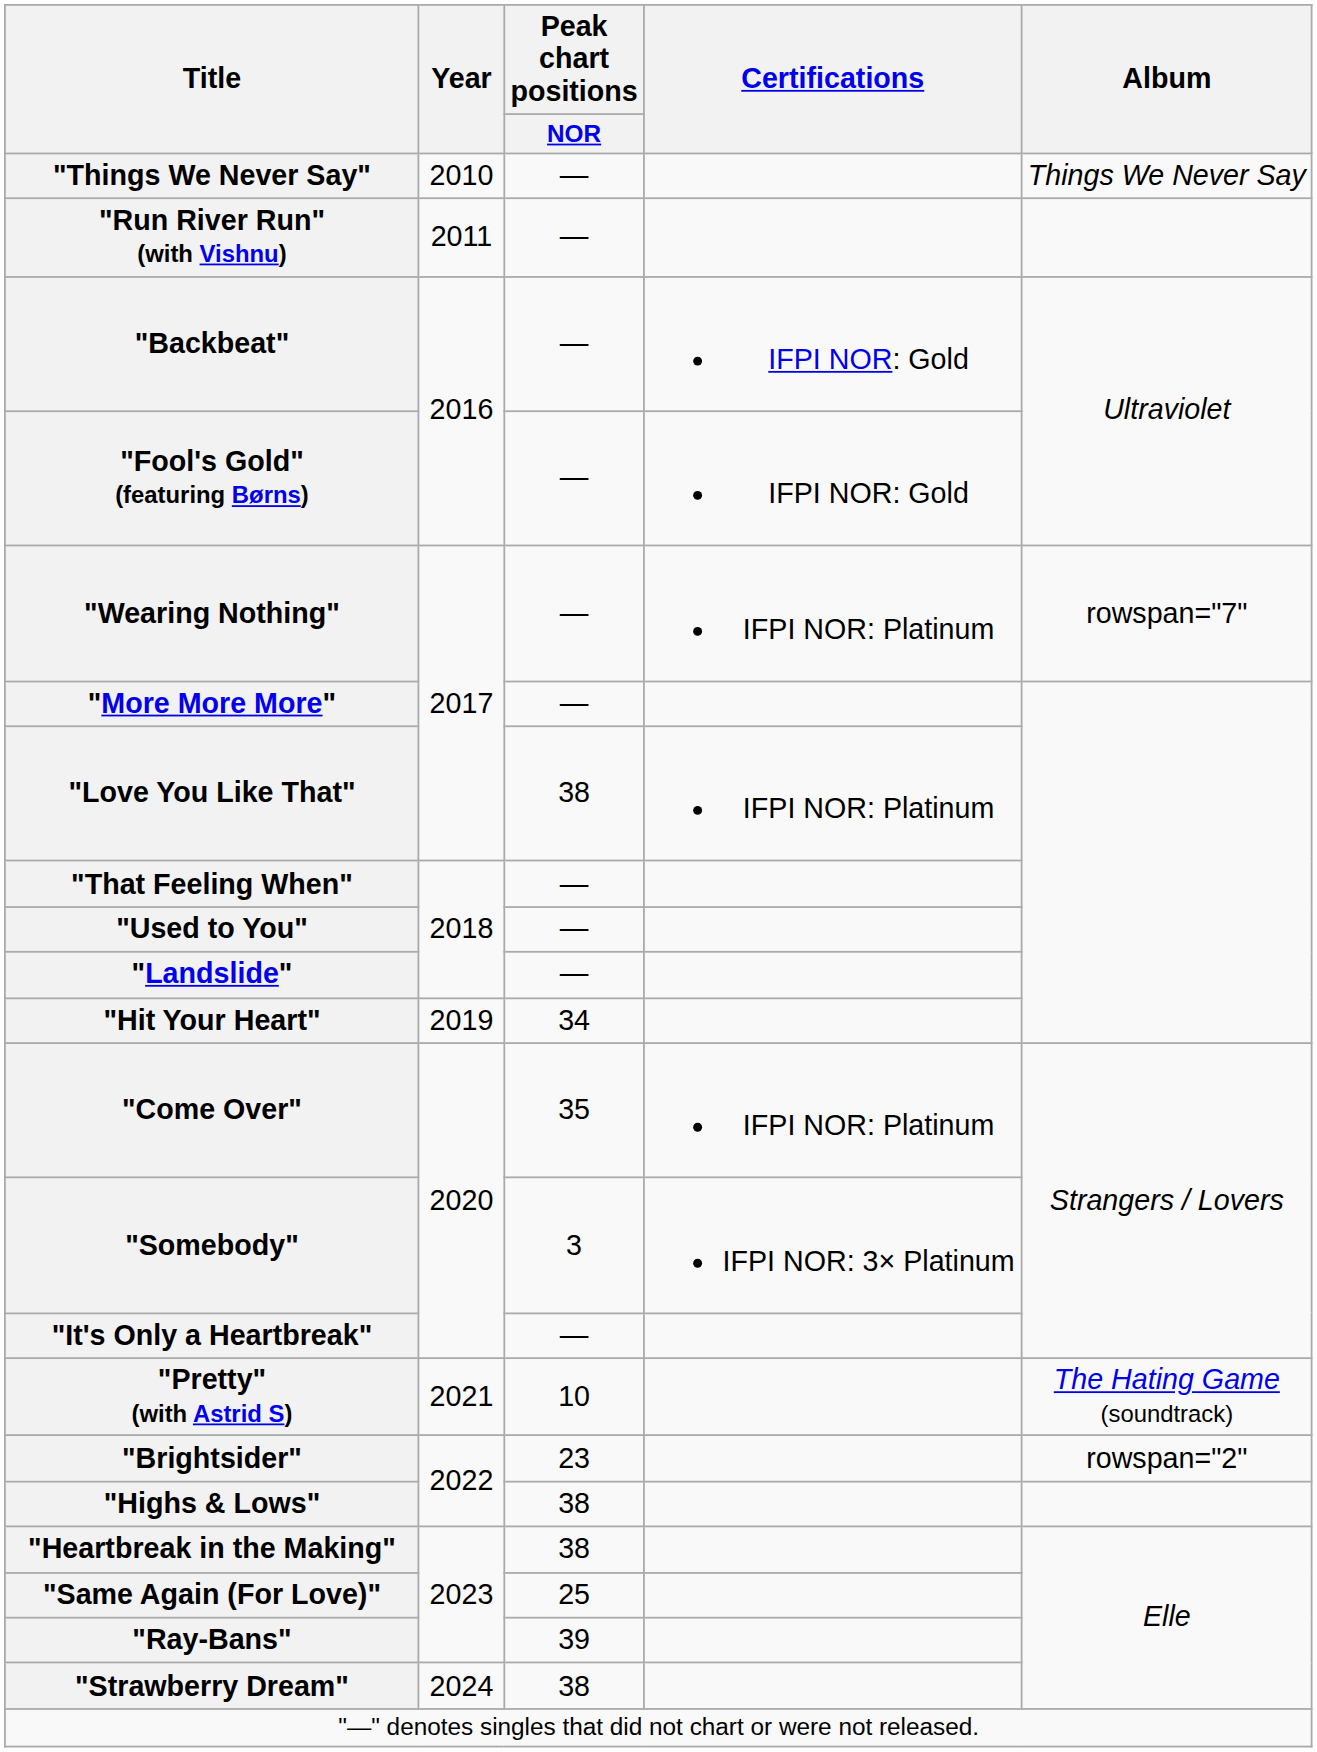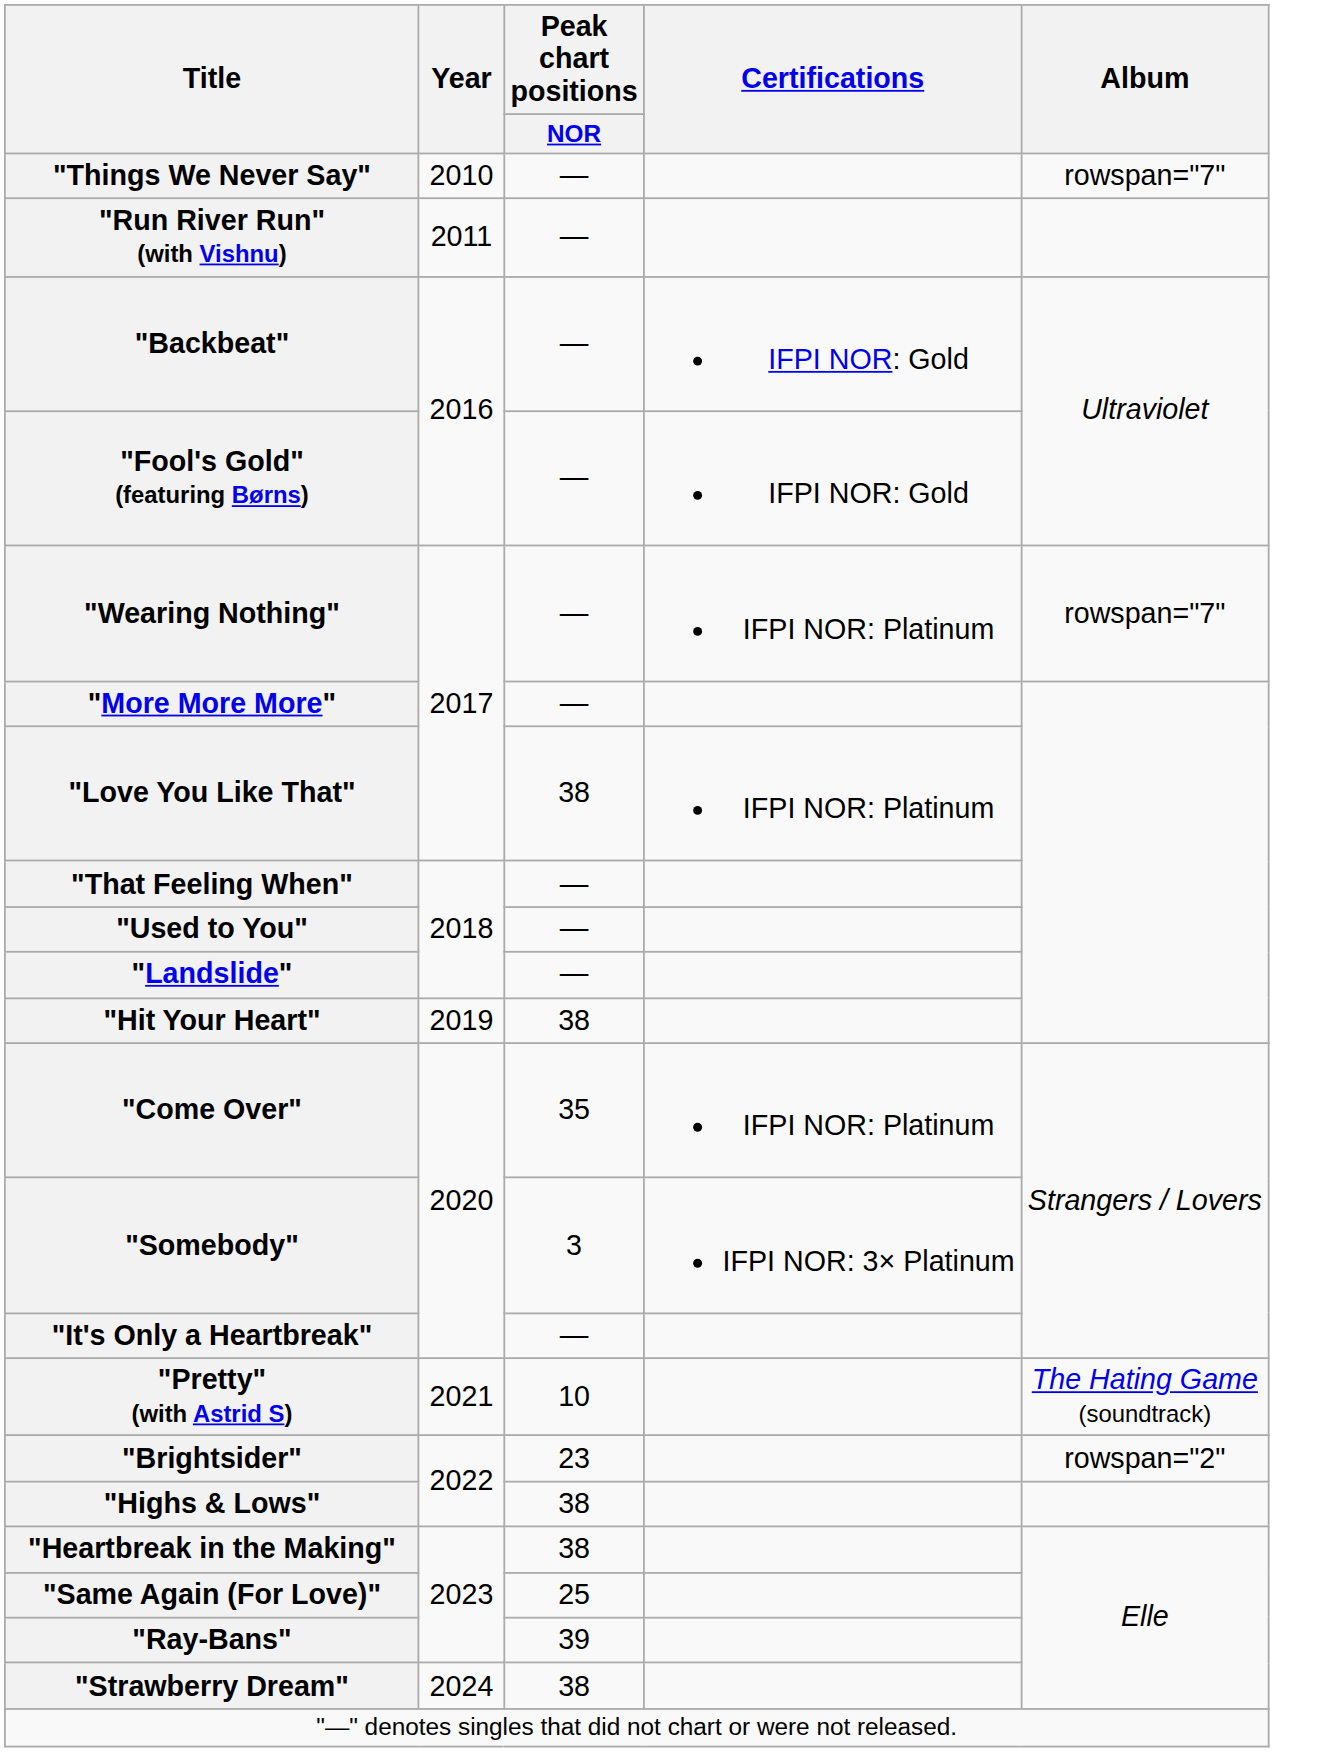(1167, 175) Things We Never Say -> (1145, 175) rowspan="7"
(574, 1019) 34 -> (574, 1019) 38
